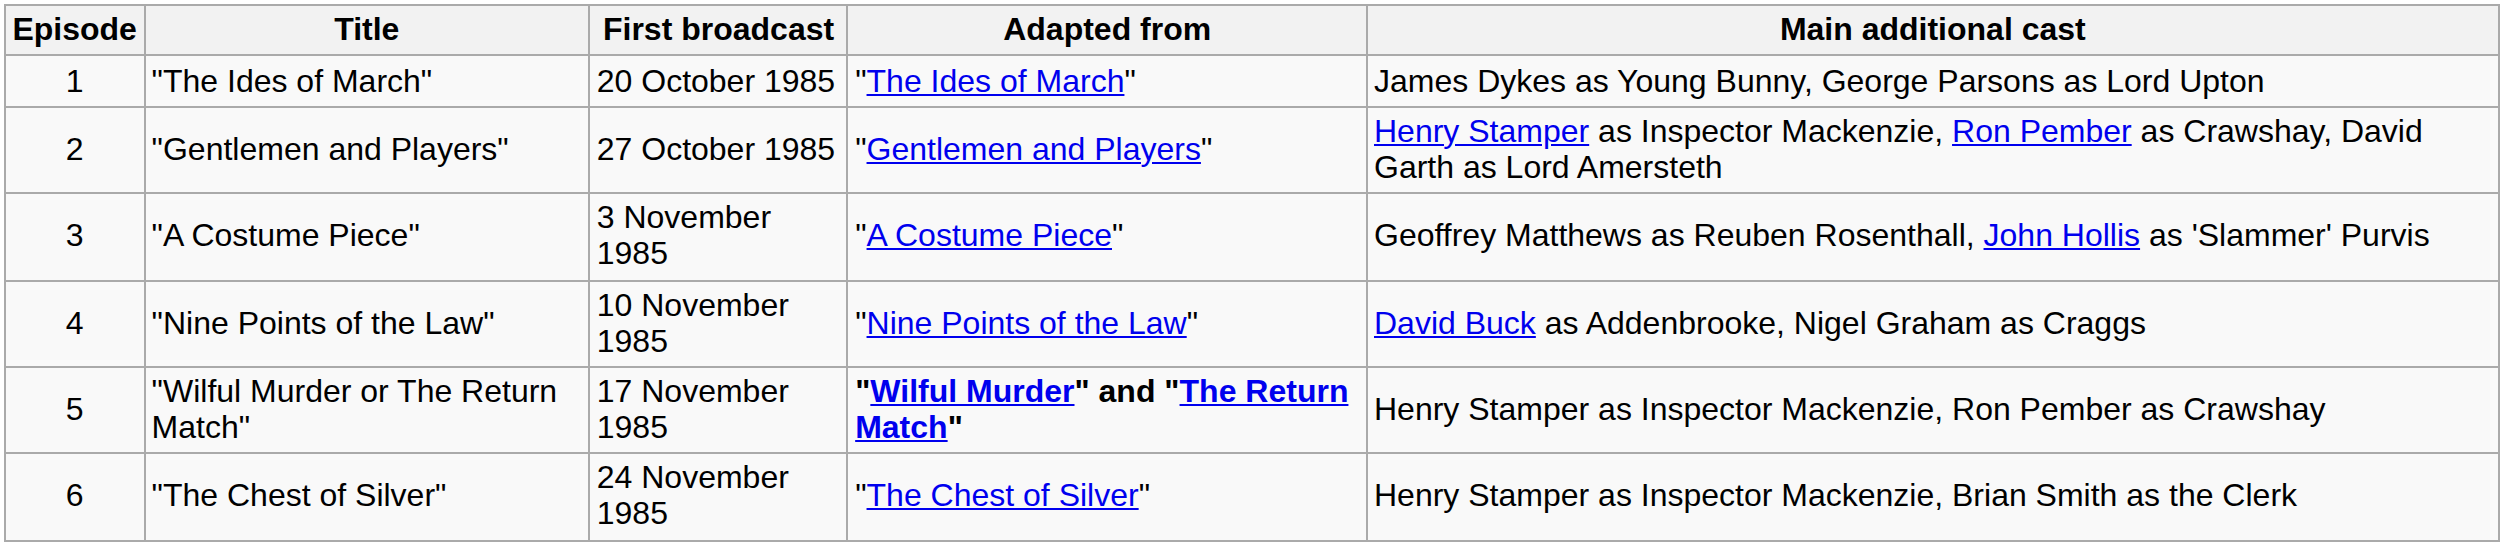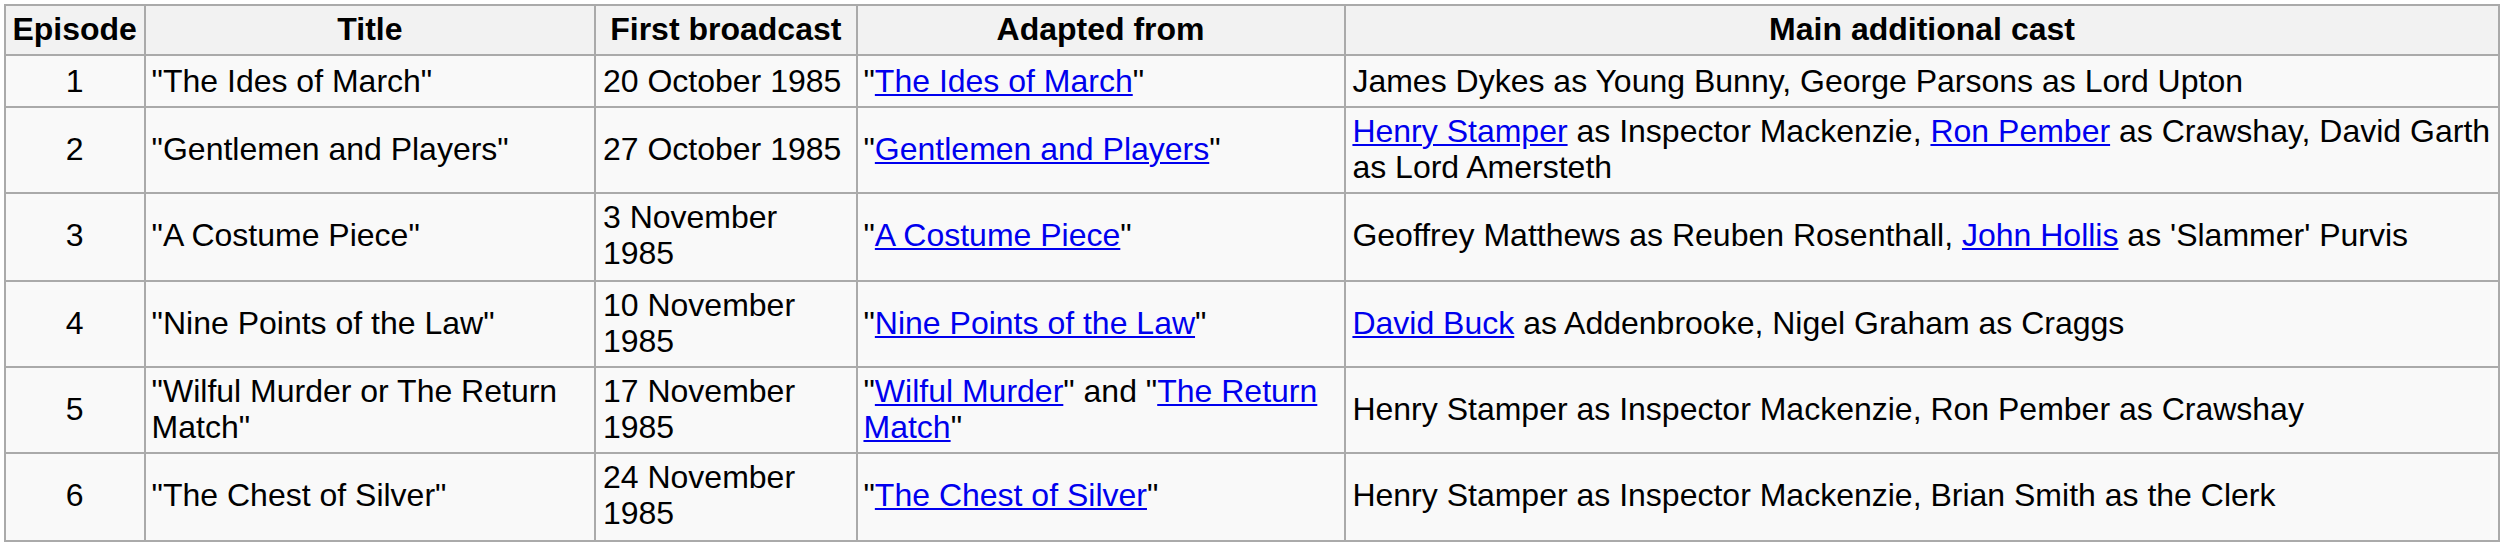(1102, 409) bold -> (1090, 409) normal
